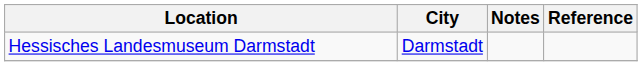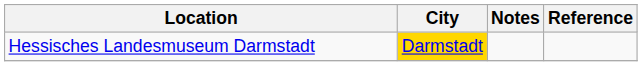(442, 46) no background -> (442, 46) gold background
